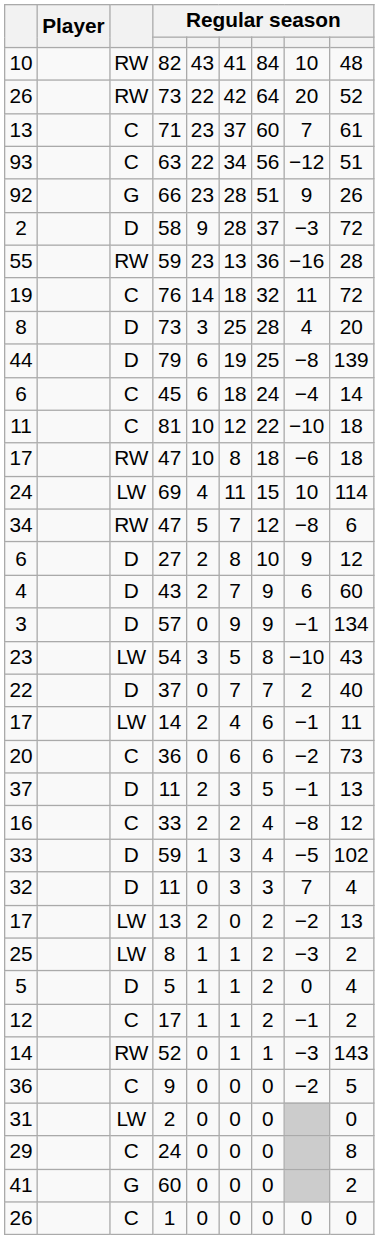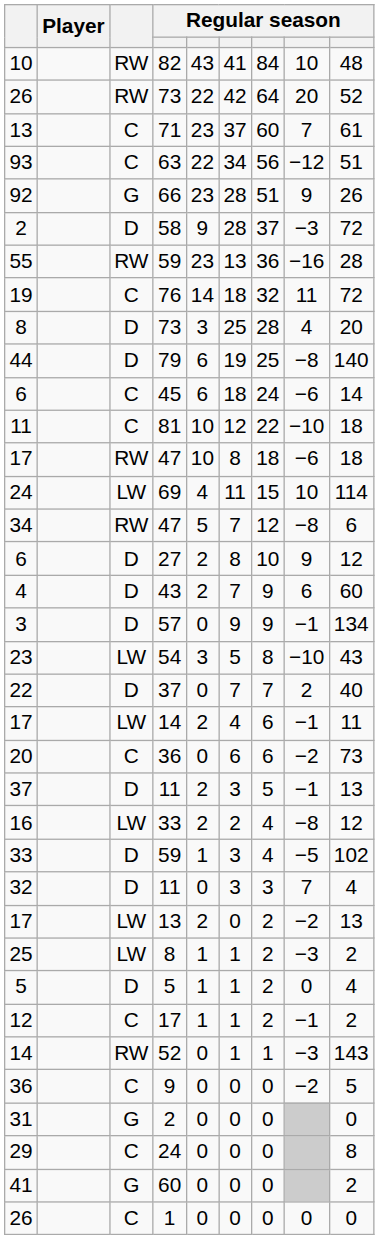(351, 360) 139 -> (351, 360) 140
(307, 393) −4 -> (307, 393) −6
(131, 822) C -> (131, 822) LW
(131, 1119) LW -> (131, 1119) G
